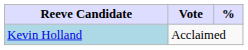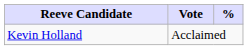(45, 34) lightblue background -> (45, 34) no background
